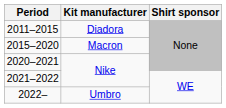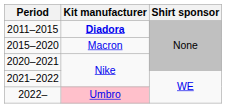(105, 29) normal -> (105, 29) bold
(105, 95) no background -> (105, 95) pink background
